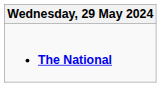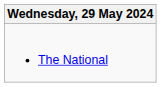(80, 60) bold -> (80, 60) normal
